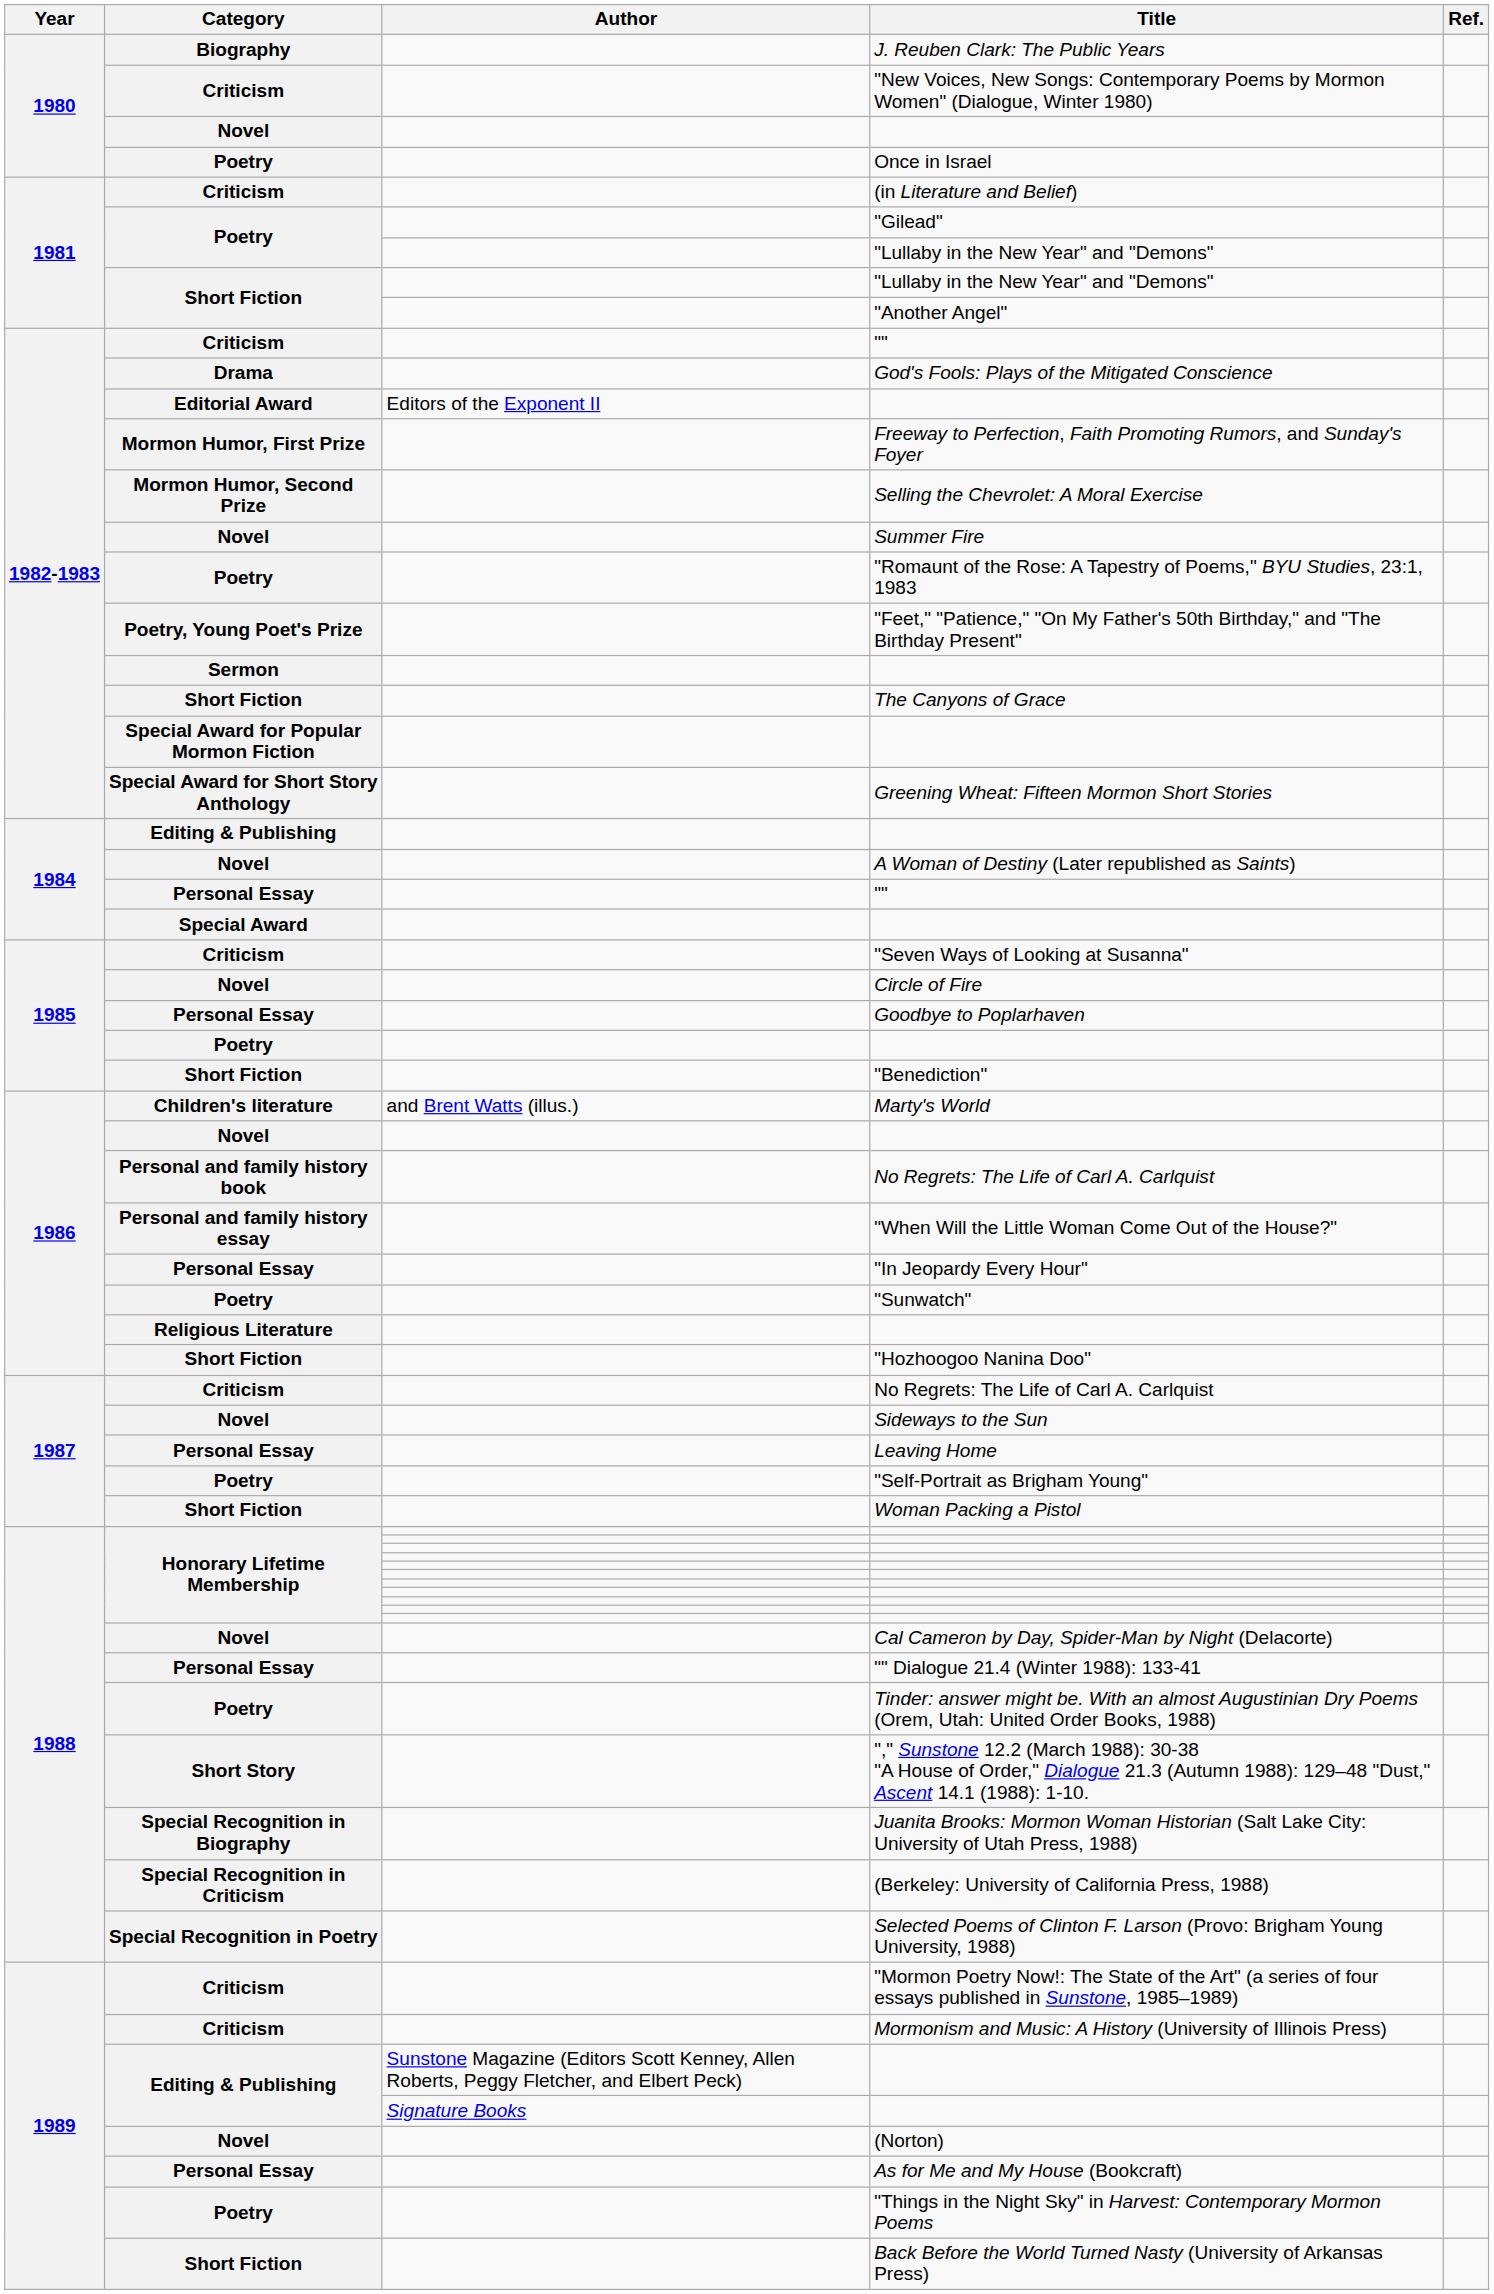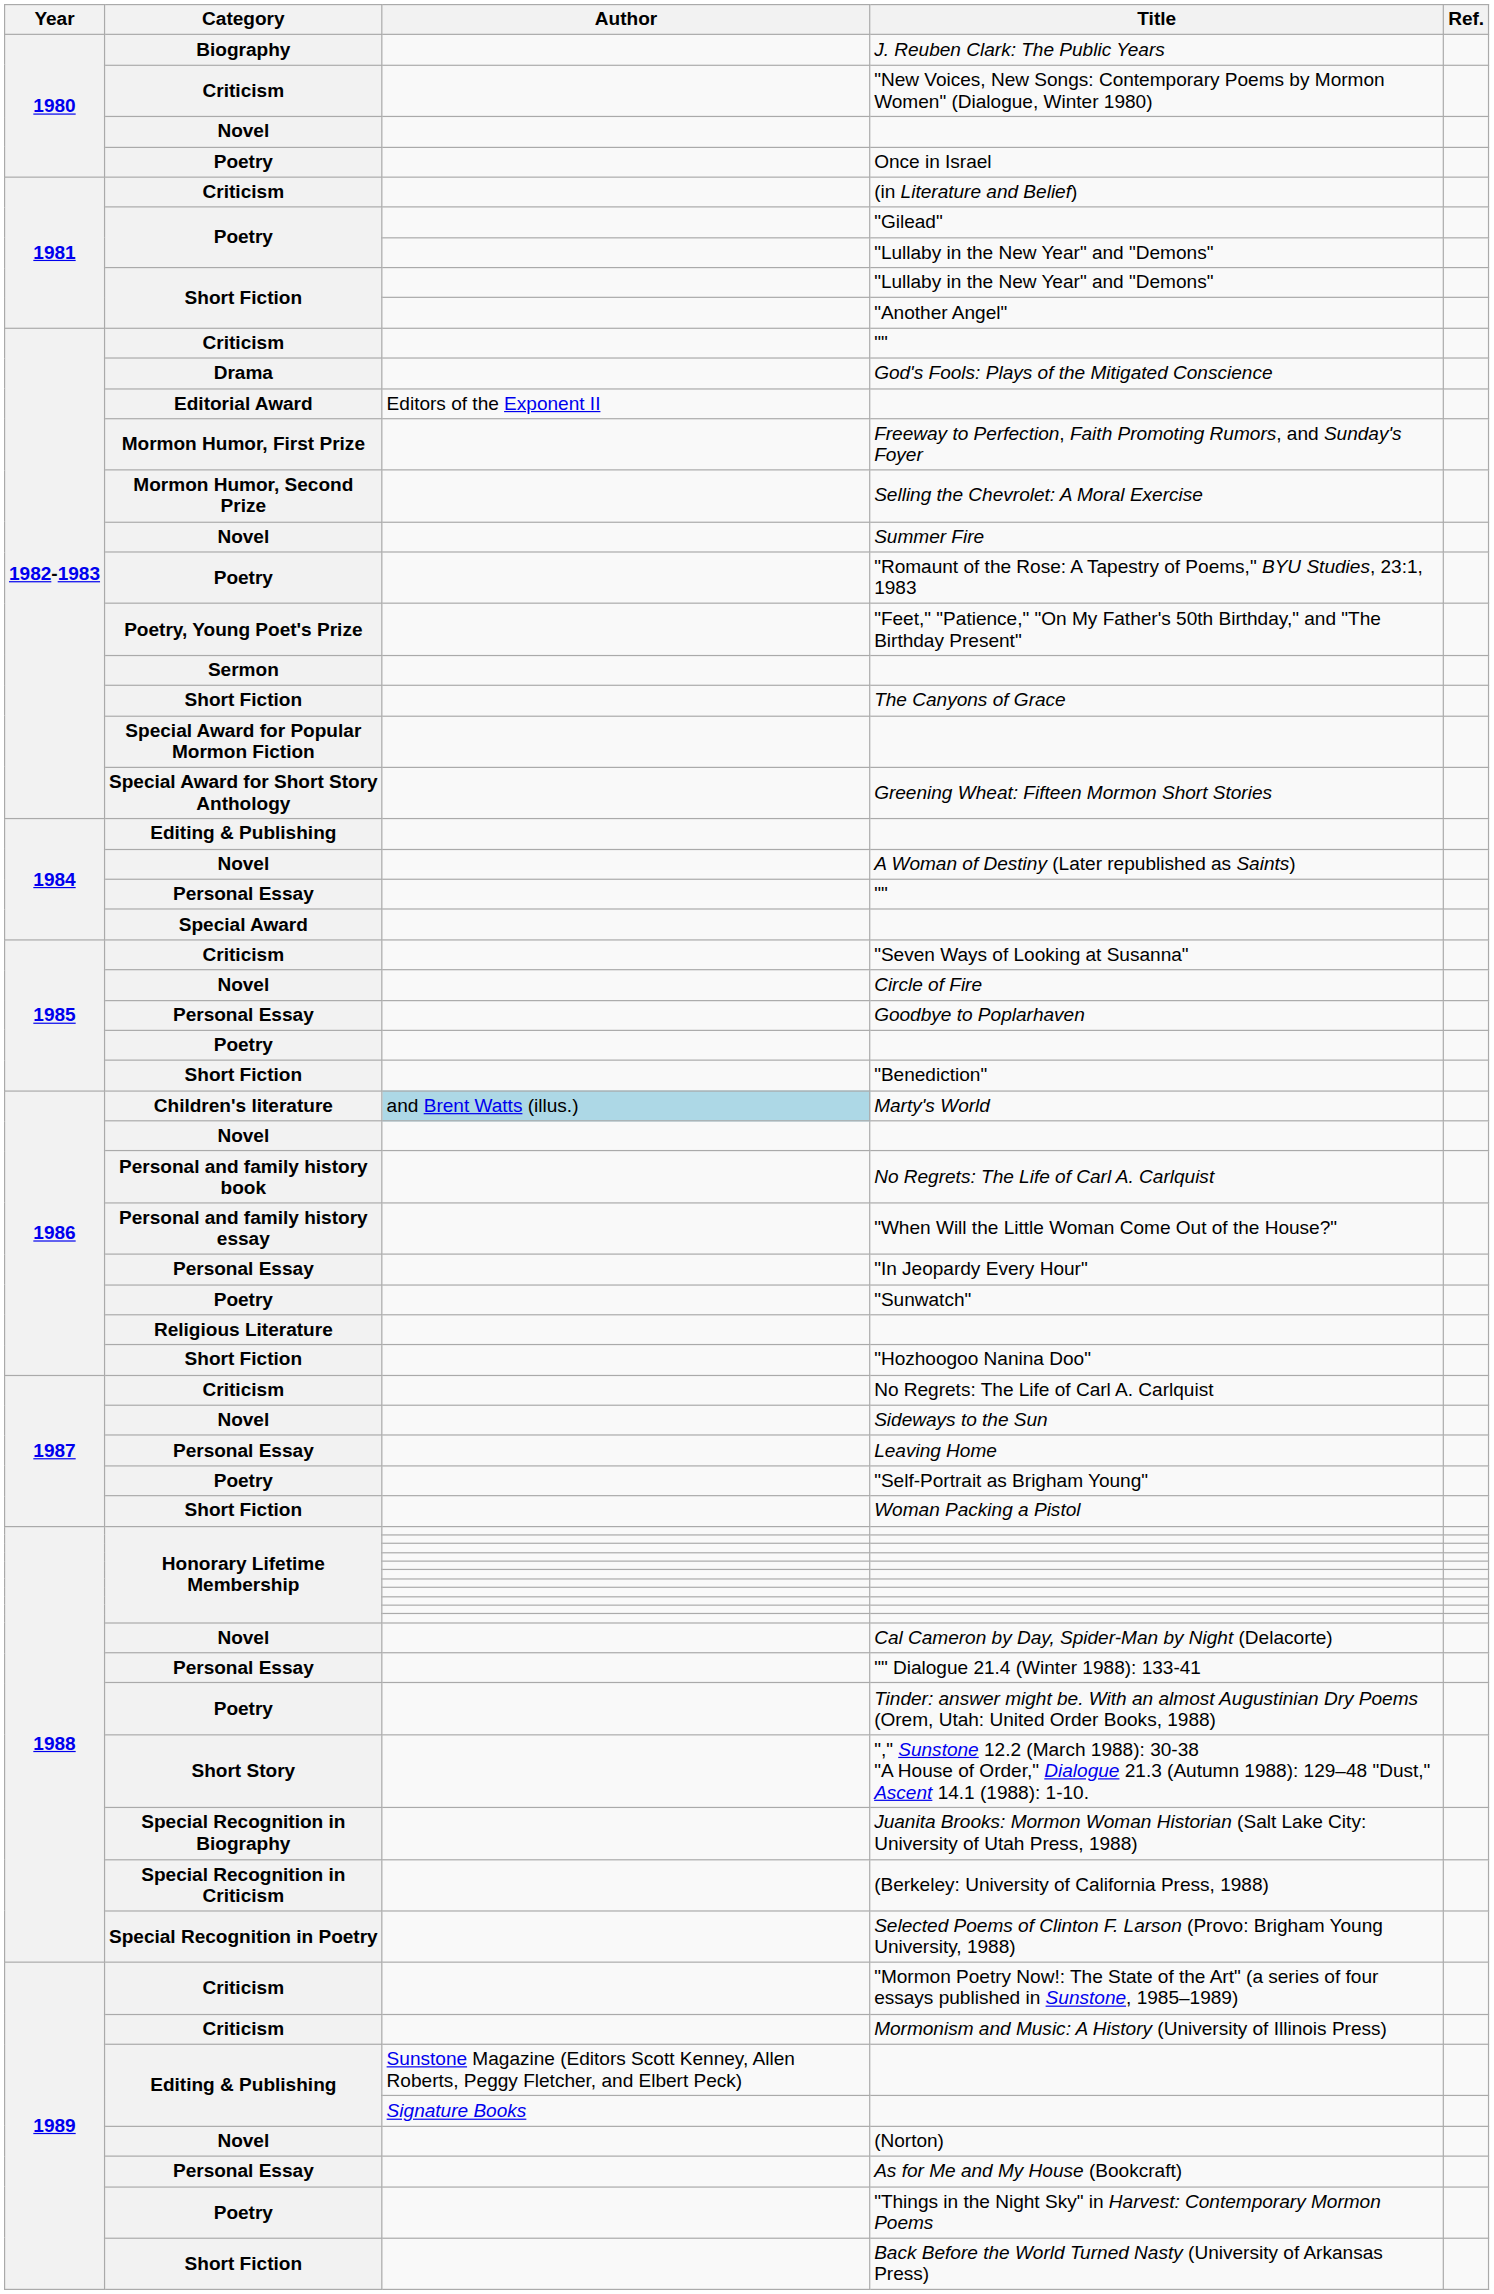(483, 1105) no background -> (483, 1105) lightblue background
